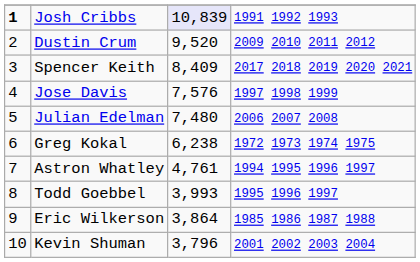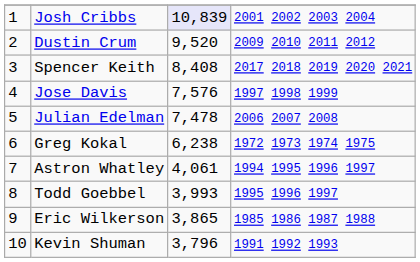(13, 18) bold -> (13, 18) normal
(286, 18) 1991 1992 1993 -> (305, 18) 2001 2002 2003 2004
(195, 68) 8,409 -> (195, 68) 8,408
(195, 119) 7,480 -> (195, 119) 7,478
(195, 169) 4,761 -> (195, 169) 4,061
(195, 219) 3,864 -> (195, 219) 3,865
(305, 245) 2001 2002 2003 2004 -> (286, 245) 1991 1992 1993
